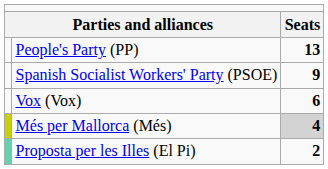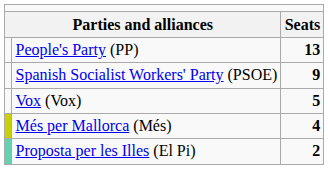(316, 100) 6 -> (316, 100) 5
(316, 126) lightgrey background -> (316, 126) no background
